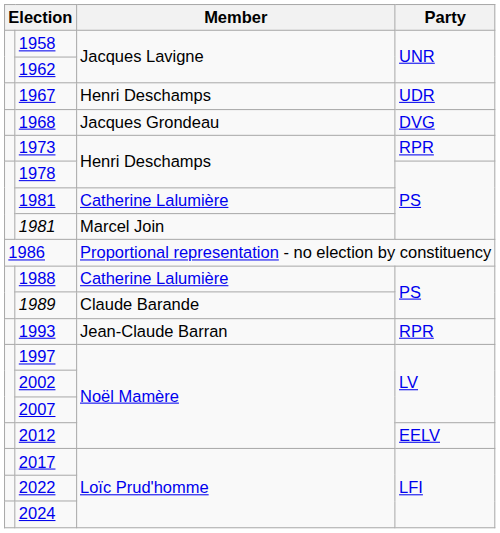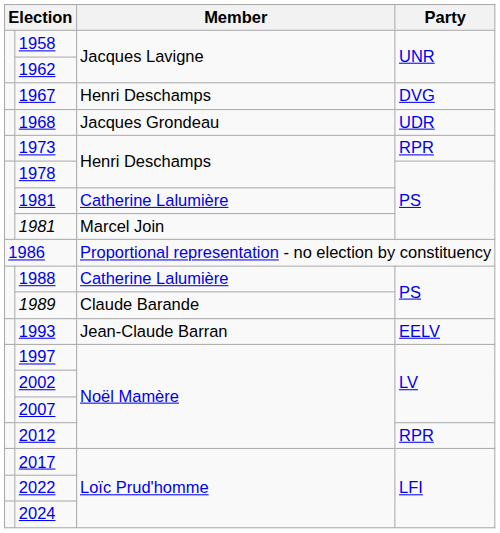(417, 95) UDR -> (417, 95) DVG
(417, 122) DVG -> (417, 122) UDR
(416, 331) RPR -> (420, 331) EELV
(420, 435) EELV -> (416, 435) RPR
